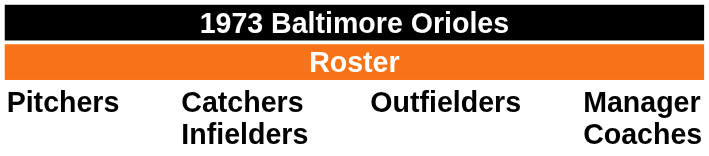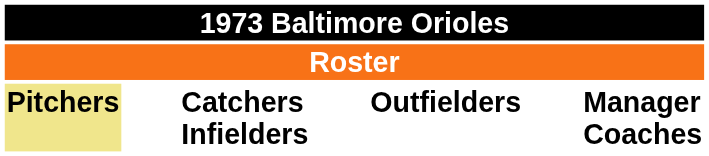(63, 102) no background -> (63, 102) khaki background
